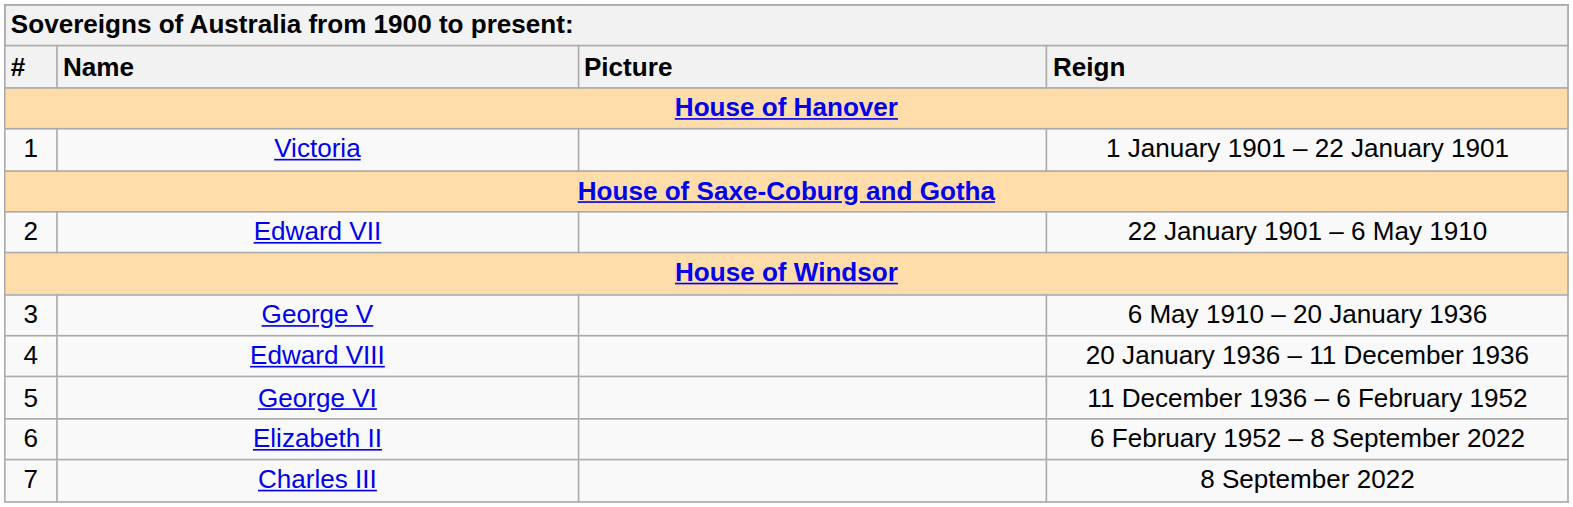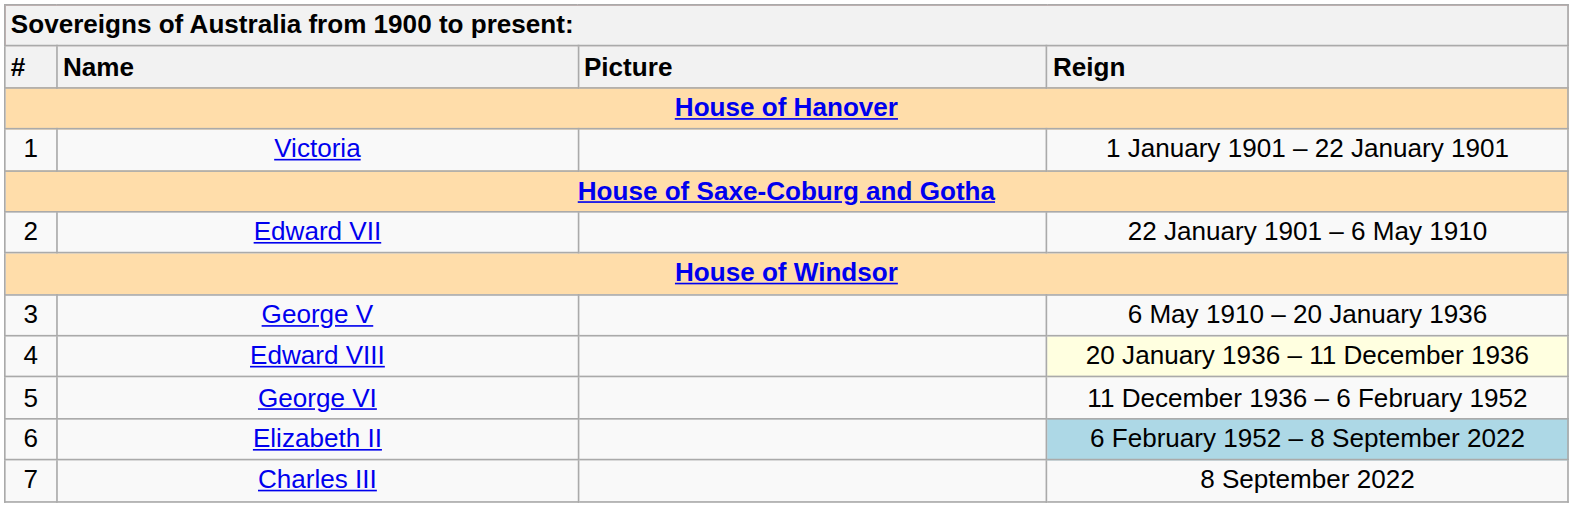(1307, 356) no background -> (1307, 356) lightyellow background
(1307, 438) no background -> (1307, 438) lightblue background
